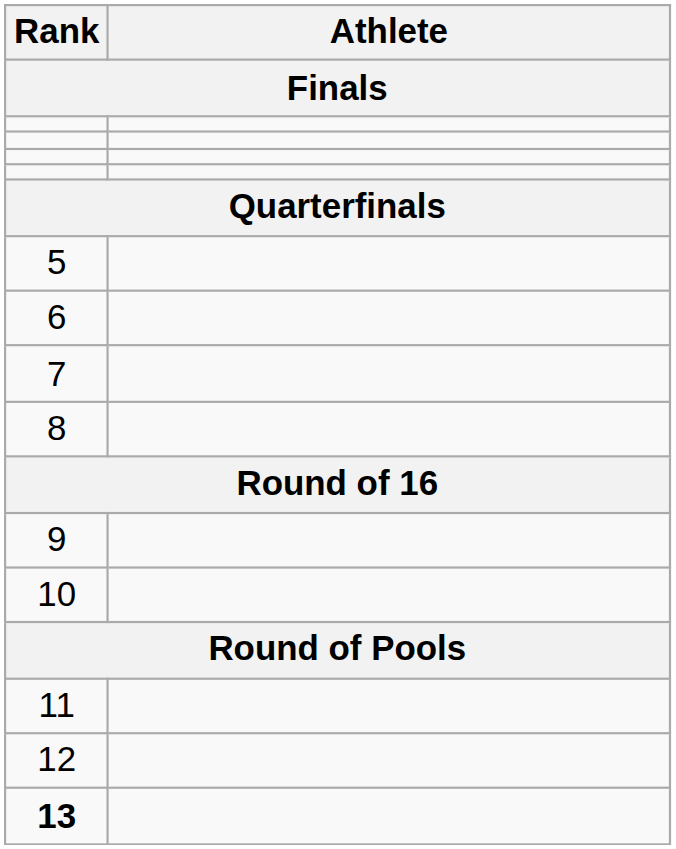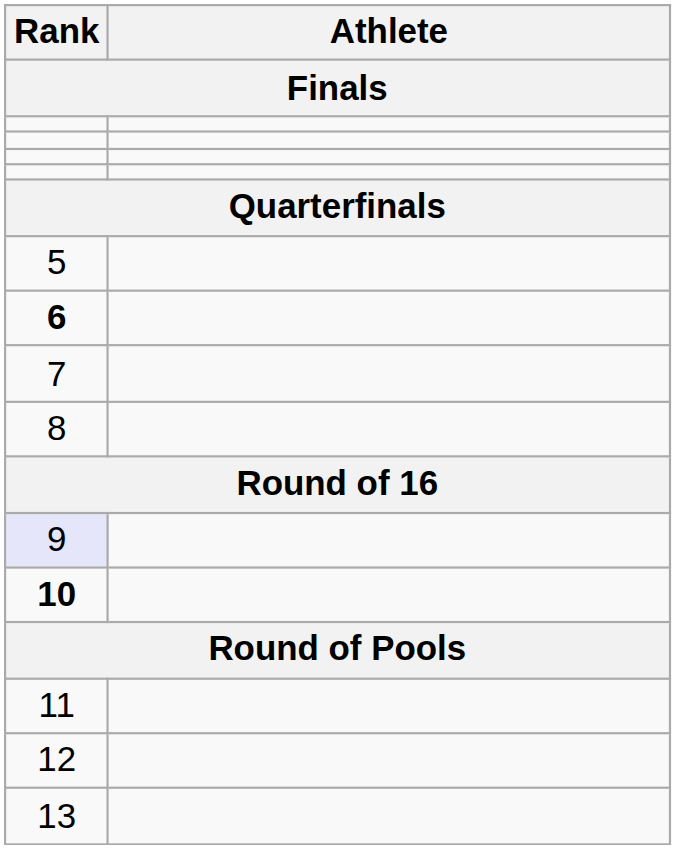(57, 317) normal -> (57, 317) bold
(57, 539) no background -> (57, 539) lavender background
(57, 594) normal -> (57, 594) bold
(57, 815) bold -> (57, 815) normal
